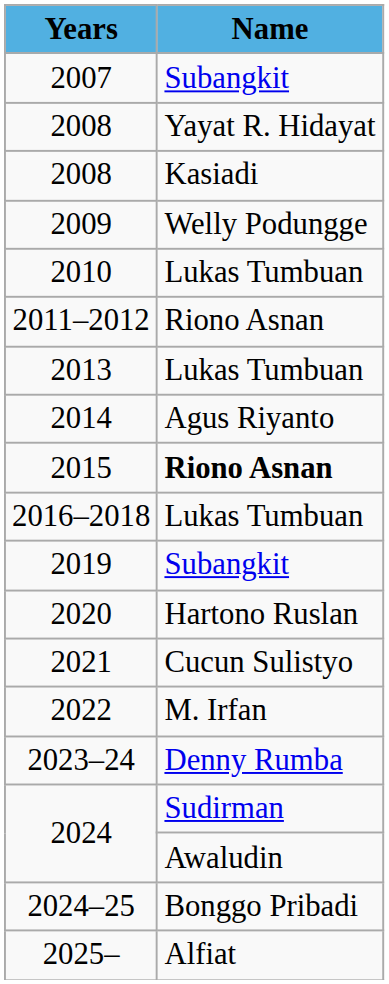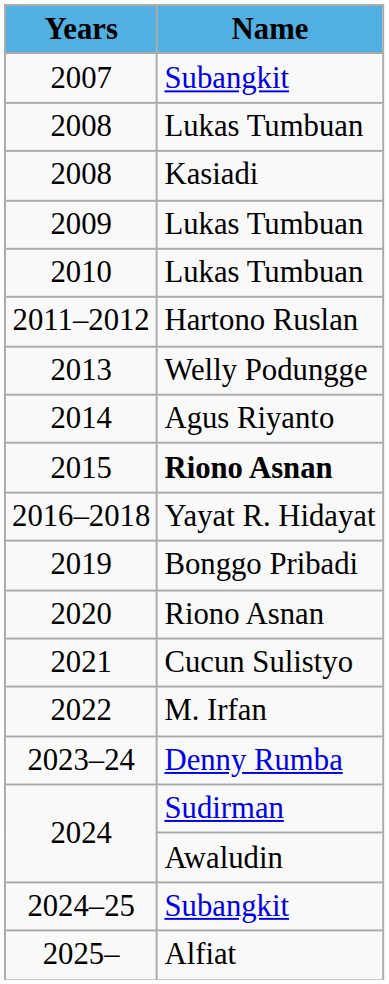(270, 126) Yayat R. Hidayat -> (264, 126) Lukas Tumbuan
(266, 223) Welly Podungge -> (264, 223) Lukas Tumbuan
(244, 321) Riono Asnan -> (261, 321) Hartono Ruslan
(264, 369) Lukas Tumbuan -> (266, 369) Welly Podungge
(264, 516) Lukas Tumbuan -> (270, 516) Yayat R. Hidayat
(227, 564) Subangkit -> (261, 564) Bonggo Pribadi
(261, 613) Hartono Ruslan -> (244, 613) Riono Asnan
(261, 905) Bonggo Pribadi -> (227, 905) Subangkit
